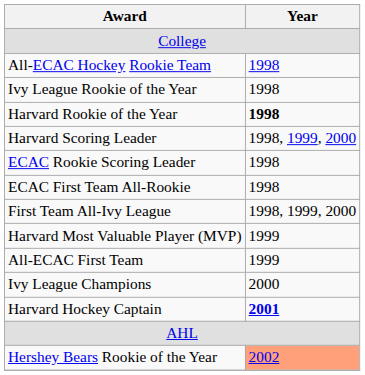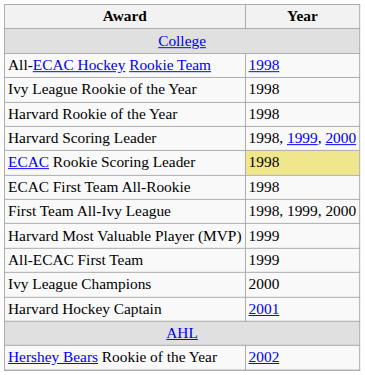(264, 114) bold -> (264, 114) normal
(264, 162) no background -> (264, 162) khaki background
(264, 308) bold -> (264, 308) normal
(264, 357) lightsalmon background -> (264, 357) no background
